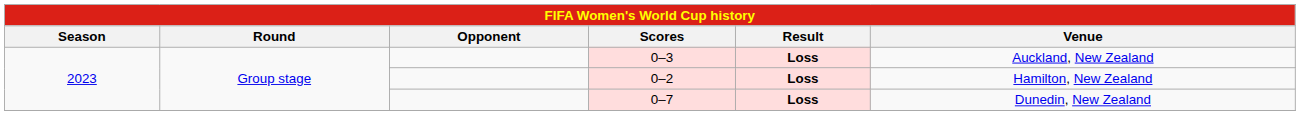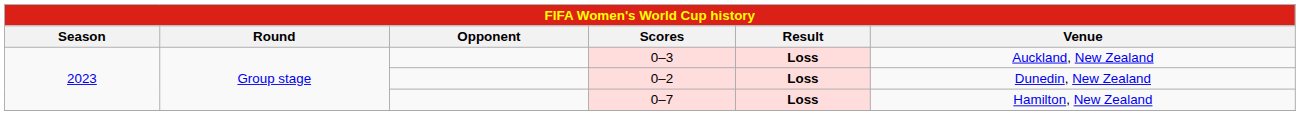(1083, 79) Hamilton, New Zealand -> (1083, 79) Dunedin, New Zealand
(1083, 100) Dunedin, New Zealand -> (1083, 100) Hamilton, New Zealand
